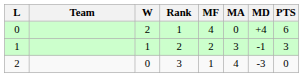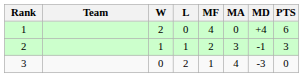columns swapped: (179, 13) <-> (17, 13)
